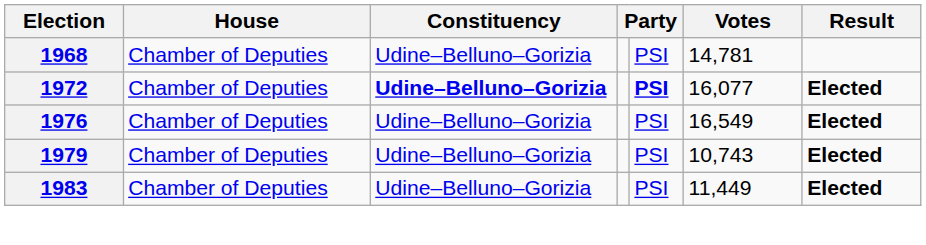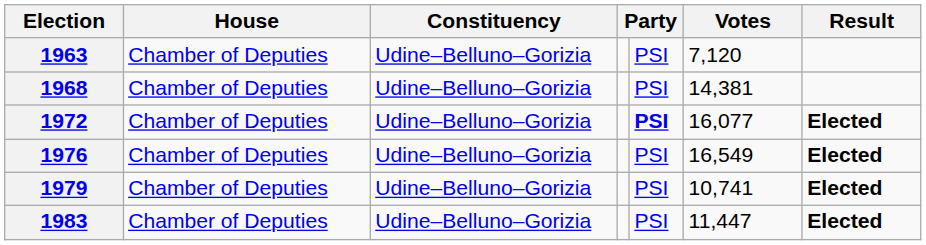+ row: (64, 54)
(721, 54) 14,781 -> (721, 88) 14,381
(491, 88) bold -> (483, 121) normal
(721, 155) 10,743 -> (721, 188) 10,741
(720, 188) 11,449 -> (720, 222) 11,447
